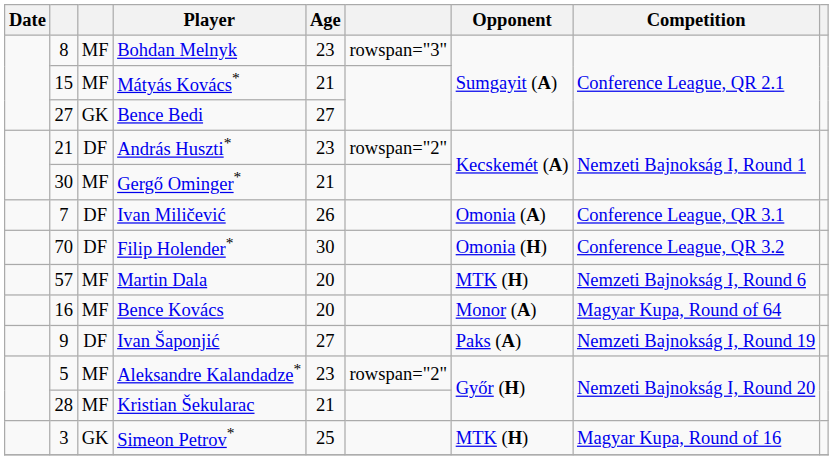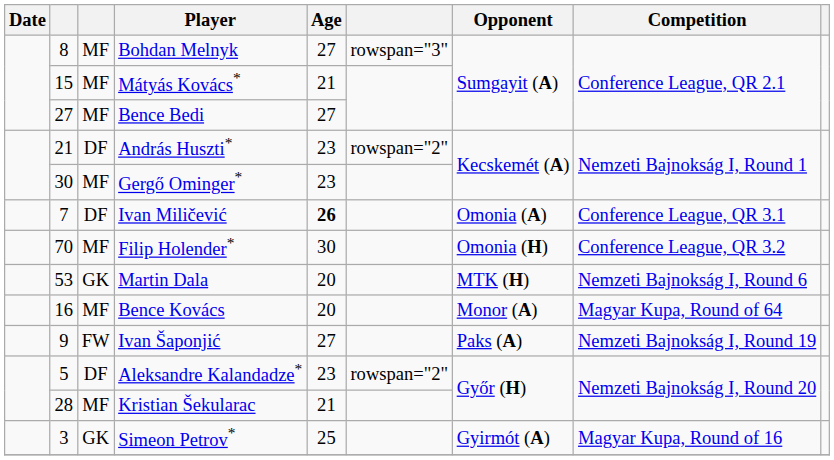(325, 50) 23 -> (326, 50) 27
(95, 115) GK -> (96, 115) MF
(325, 182) 21 -> (326, 182) 23
(325, 214) normal -> (326, 214) bold
(95, 247) DF -> (96, 247) MF
(64, 279) 57 -> (64, 279) 53
(95, 279) MF -> (96, 279) GK
(95, 340) DF -> (96, 340) FW
(95, 373) MF -> (96, 373) DF
(492, 438) MTK (H) -> (503, 438) Gyirmót (A)
